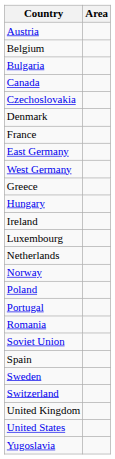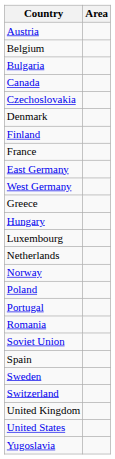+ row: (23, 134)
- row: (22, 221)
